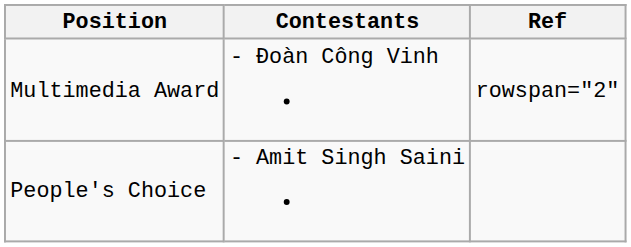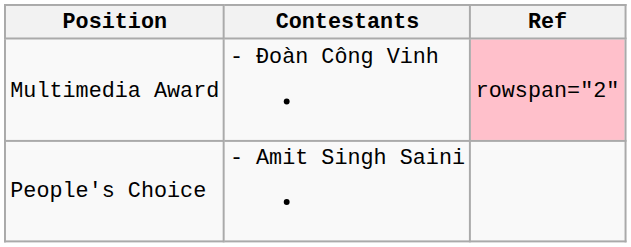(547, 90) no background -> (547, 90) pink background
